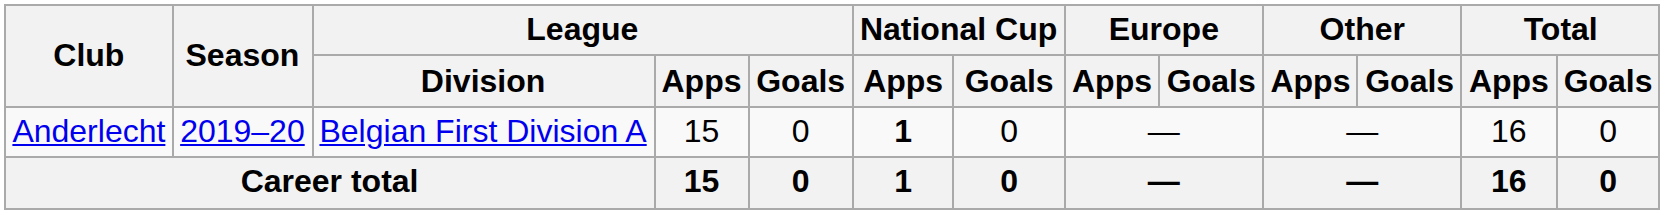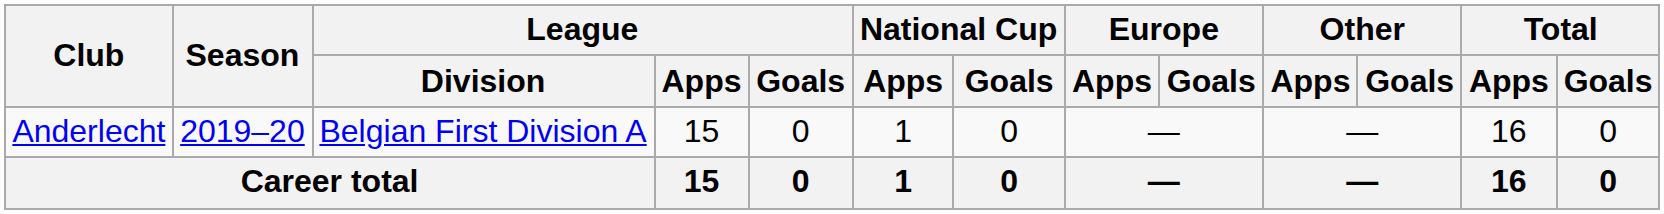(903, 131) bold -> (903, 131) normal
